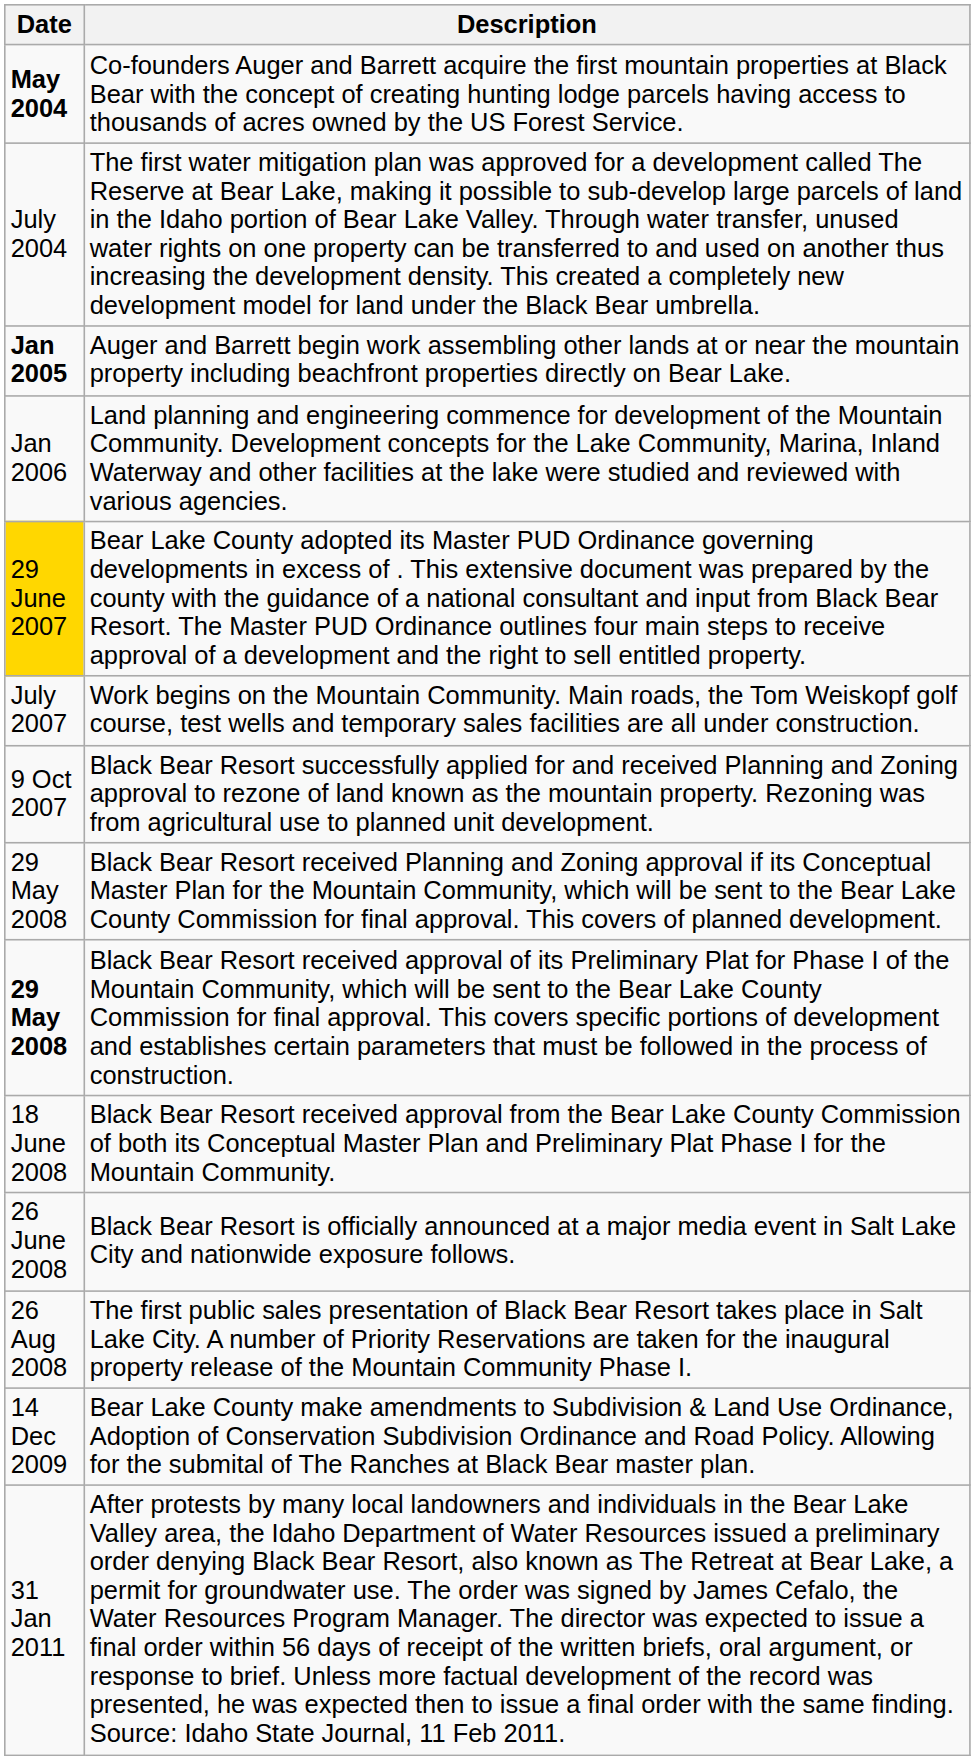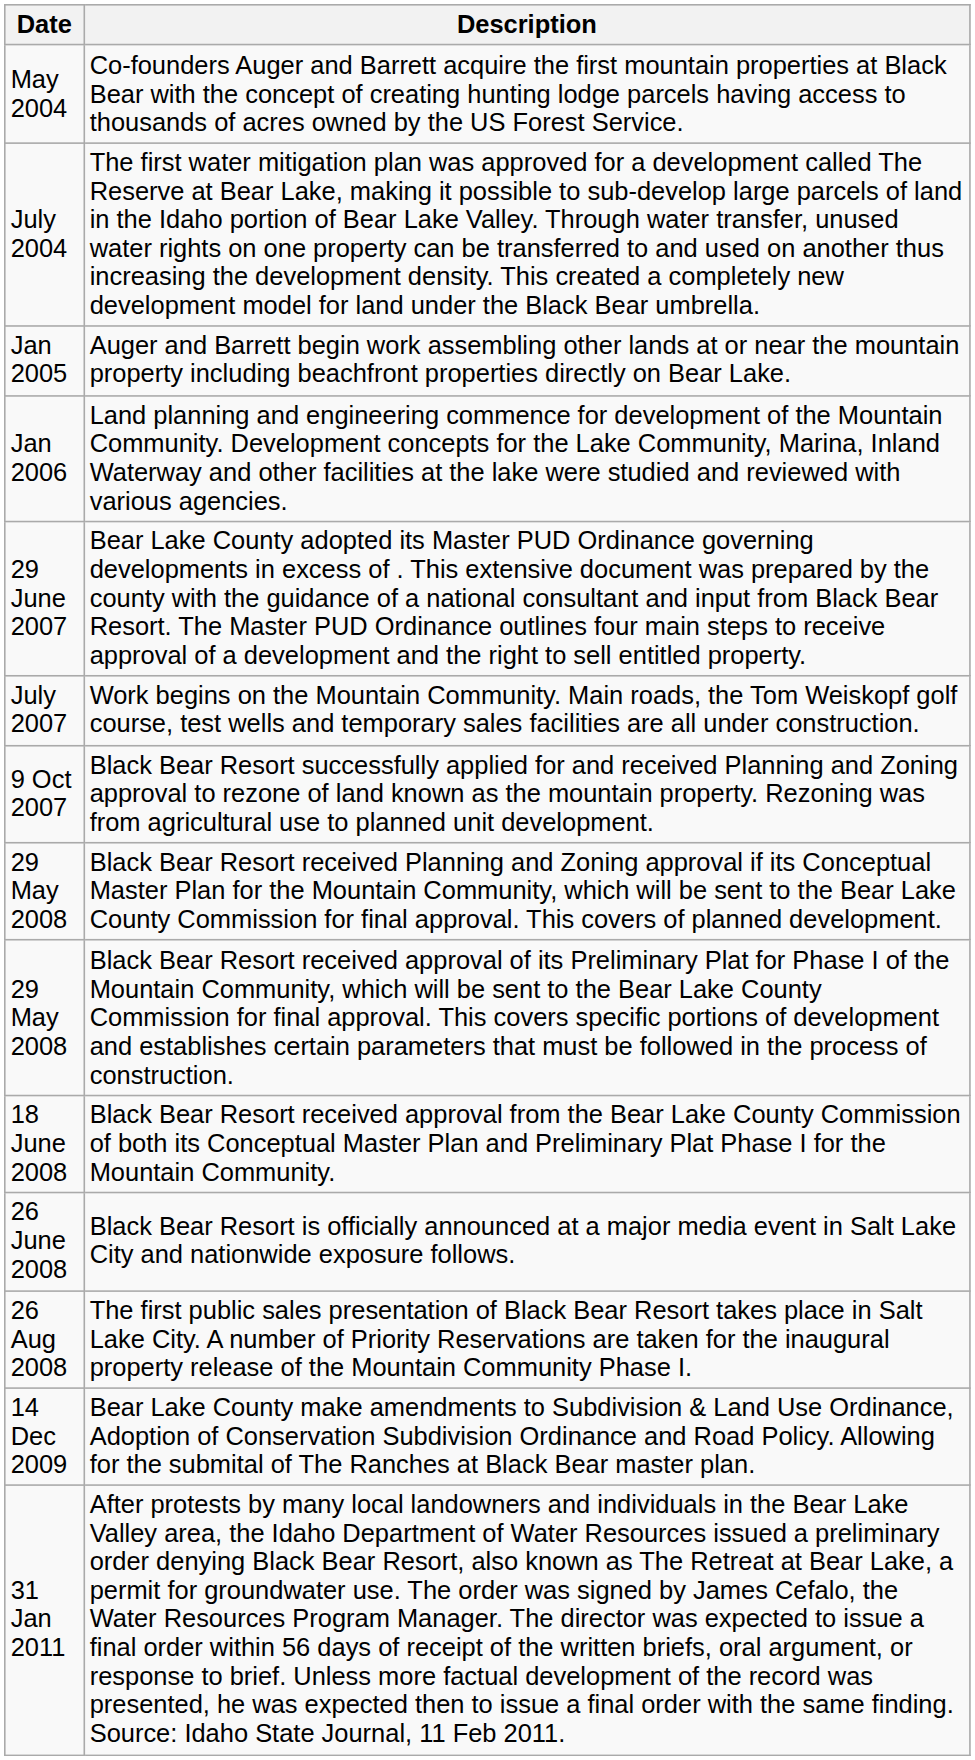(39, 93) bold -> (39, 93) normal
(39, 360) bold -> (39, 360) normal
(39, 598) gold background -> (39, 598) no background
(39, 1017) bold -> (39, 1017) normal
